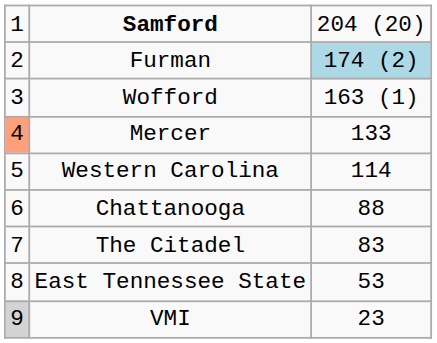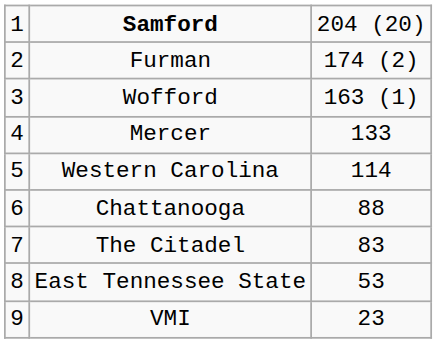(371, 61) lightblue background -> (371, 61) no background
(17, 135) lightsalmon background -> (17, 135) no background
(17, 319) lightgrey background -> (17, 319) no background
